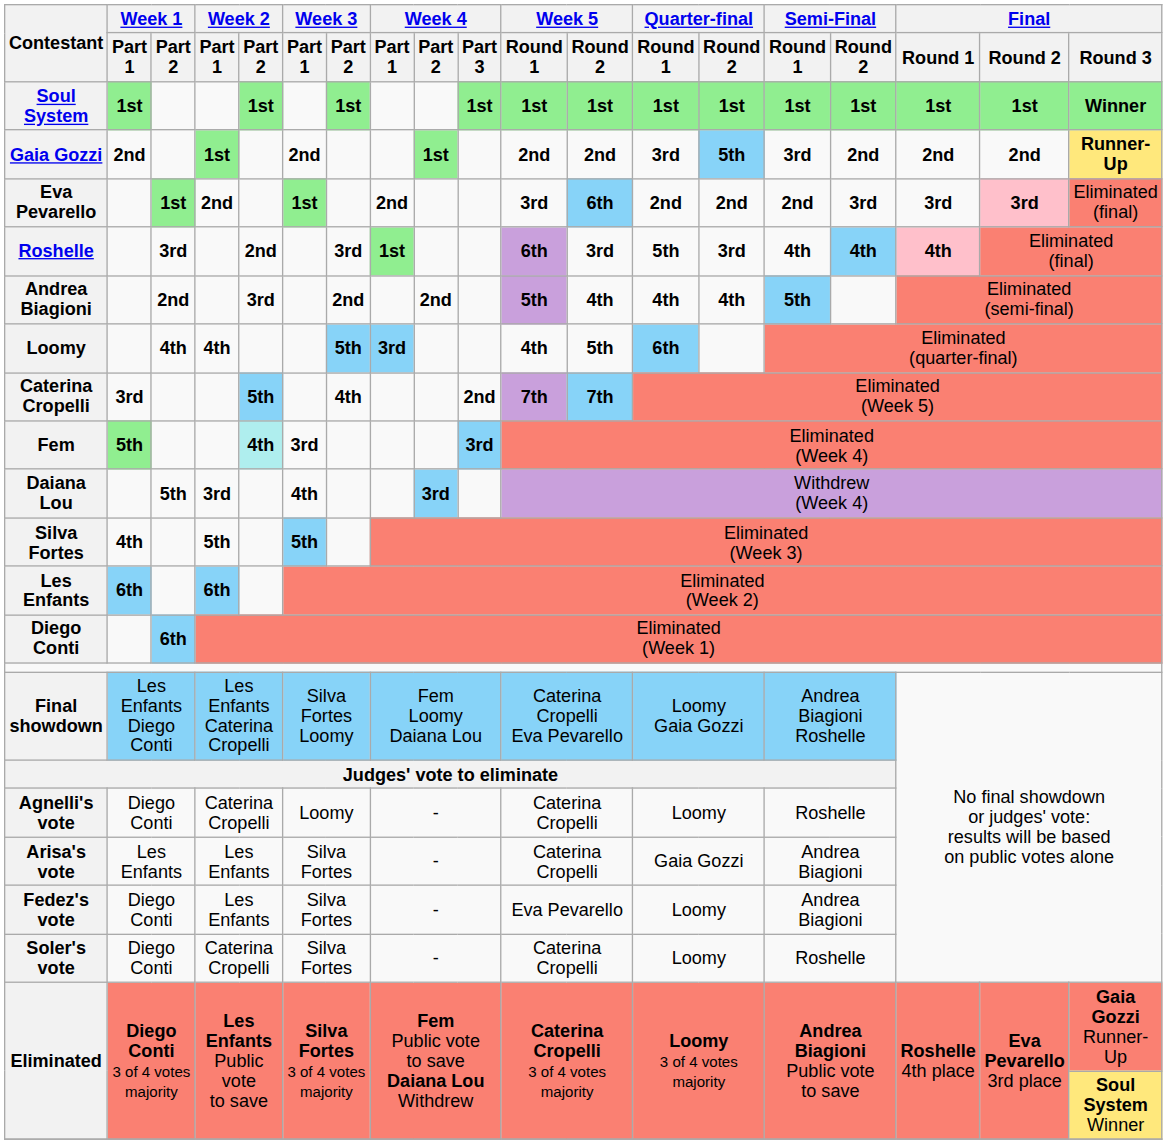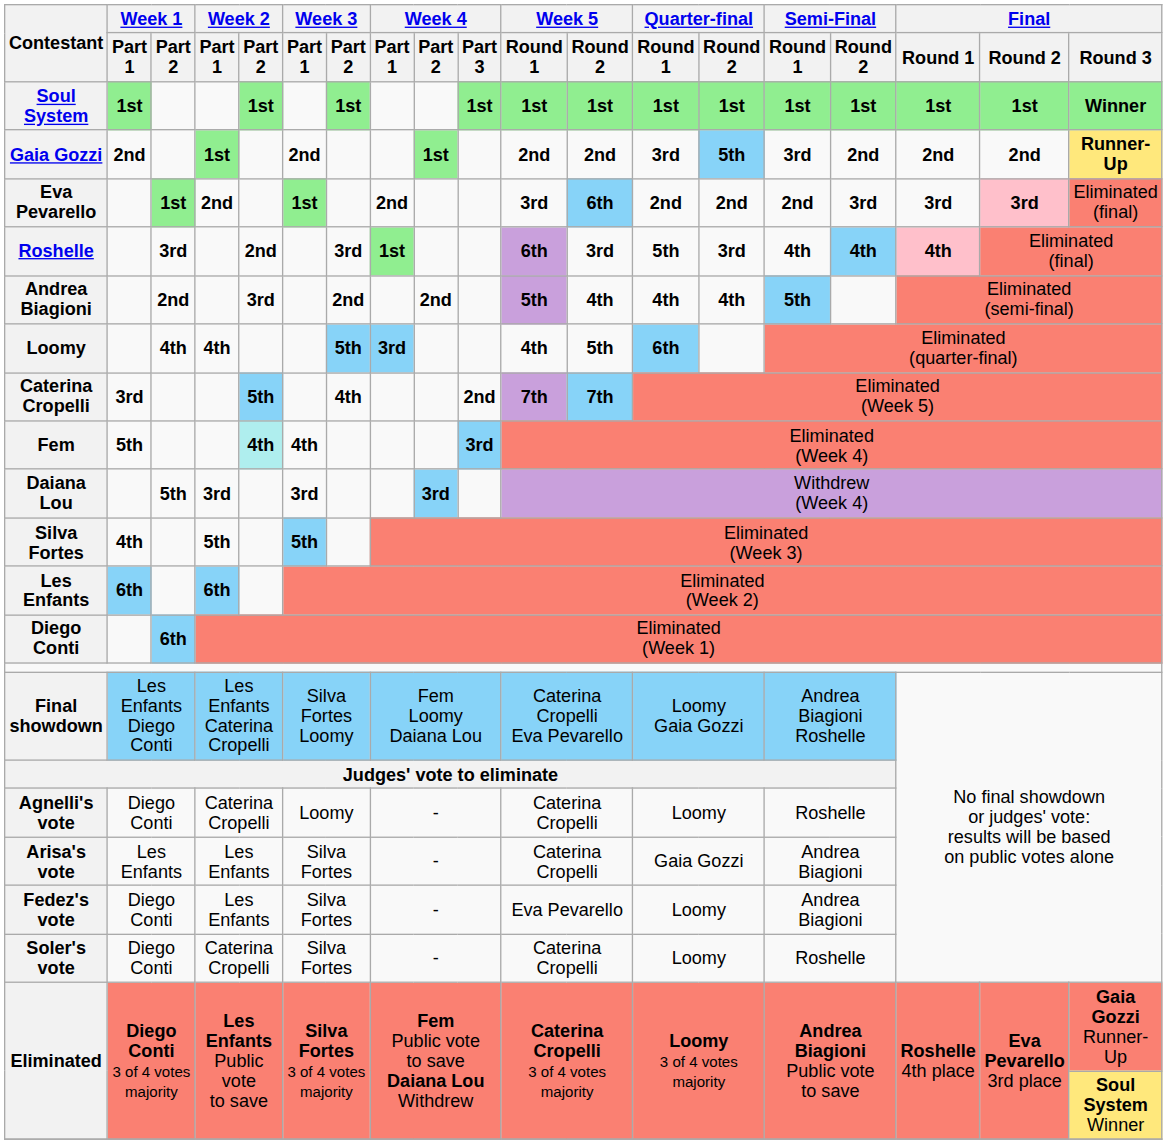(130, 445) lightgreen background -> (130, 445) no background
(304, 445) 3rd -> (305, 445) 4th
(305, 493) 4th -> (304, 493) 3rd
